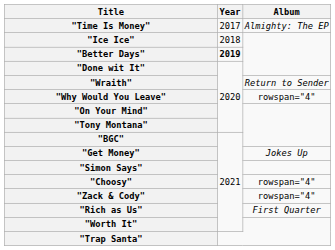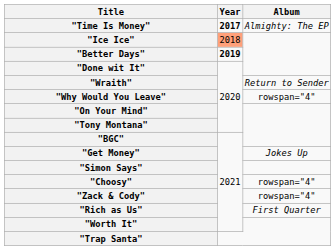(230, 26) normal -> (230, 26) bold
(230, 40) no background -> (230, 40) lightsalmon background
